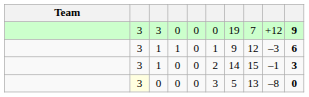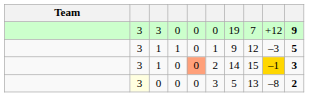(294, 48) 6 -> (294, 48) 5
(196, 65) no background -> (196, 65) lightsalmon background
(274, 65) no background -> (274, 65) gold background
(294, 83) 0 -> (294, 83) 2
